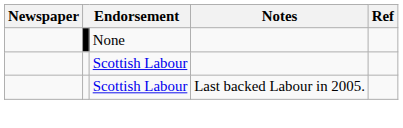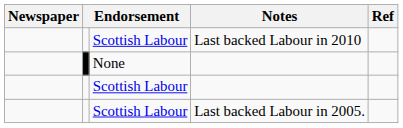+ row: (140, 39)
